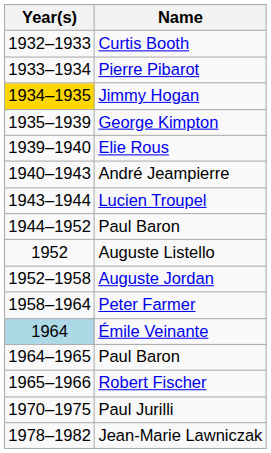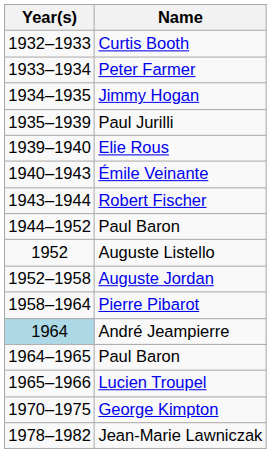(149, 69) Pierre Pibarot -> (147, 69) Peter Farmer
(50, 95) gold background -> (50, 95) no background
(158, 122) George Kimpton -> (136, 122) Paul Jurilli
(164, 174) André Jeampierre -> (153, 174) Émile Veinante
(152, 200) Lucien Troupel -> (152, 200) Robert Fischer
(147, 305) Peter Farmer -> (149, 305) Pierre Pibarot
(153, 331) Émile Veinante -> (164, 331) André Jeampierre
(152, 383) Robert Fischer -> (152, 383) Lucien Troupel
(136, 409) Paul Jurilli -> (158, 409) George Kimpton
